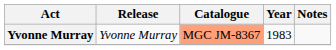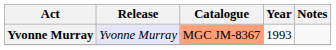(138, 34) no background -> (138, 34) lavender background
(279, 34) 1983 -> (279, 34) 1993
